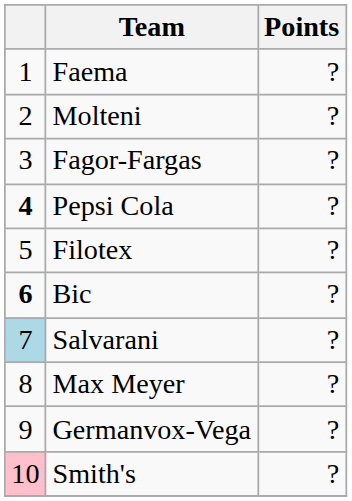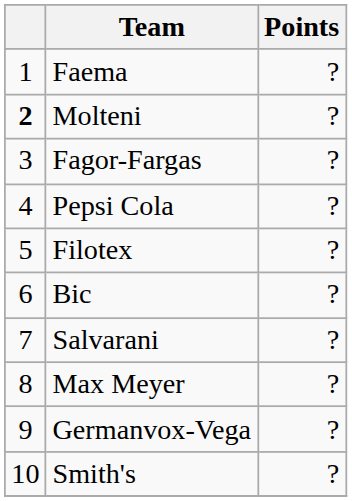(25, 116) normal -> (25, 116) bold
(25, 205) bold -> (25, 205) normal
(25, 294) bold -> (25, 294) normal
(25, 339) lightblue background -> (25, 339) no background
(25, 473) pink background -> (25, 473) no background
